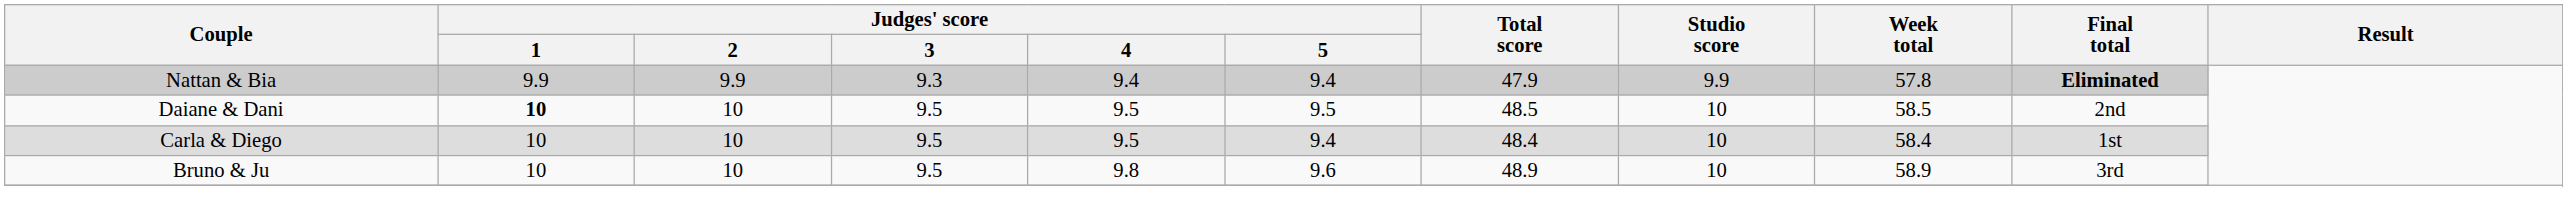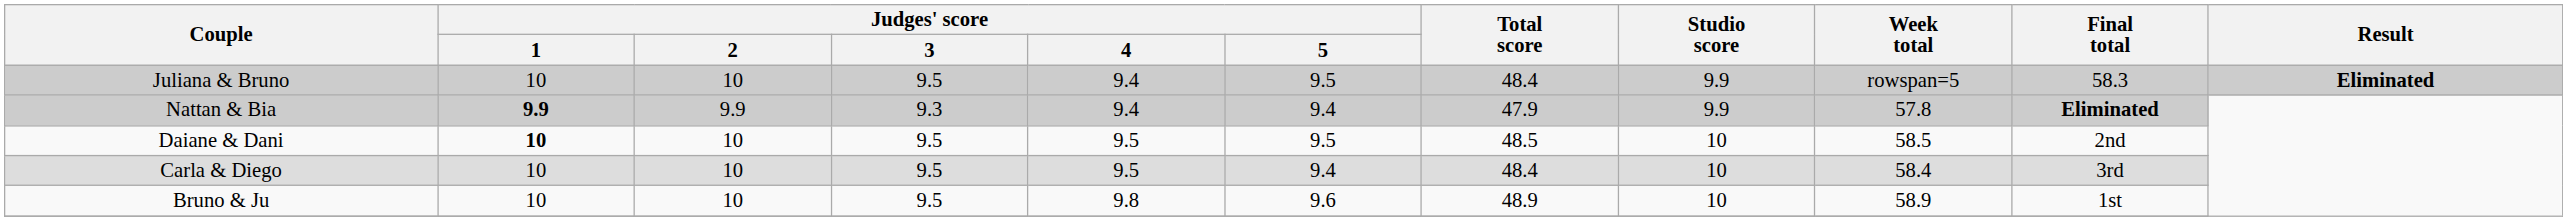+ row: (221, 79)
(536, 79) normal -> (536, 110) bold
(2110, 140) 1st -> (2110, 170) 3rd
(2110, 170) 3rd -> (2110, 200) 1st
